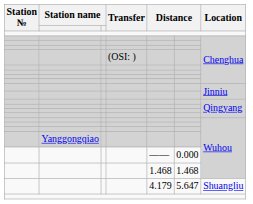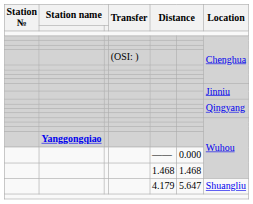(70, 139) normal -> (72, 139) bold
